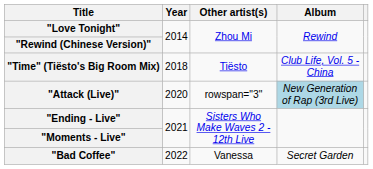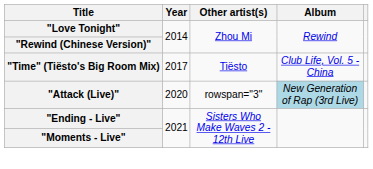(176, 67) 2018 -> (176, 67) 2017
- row: (83, 156)
